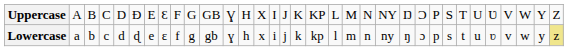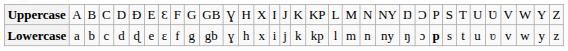(436, 35) normal -> (436, 35) bold
(556, 35) khaki background -> (556, 35) no background
